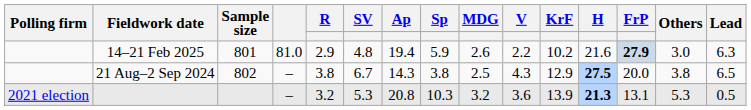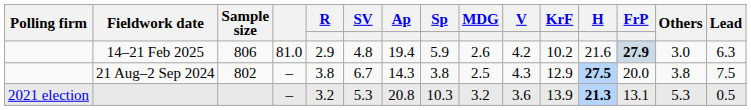(245, 52) 801 -> (245, 52) 806
(521, 52) 2.2 -> (521, 52) 4.2
(726, 73) 6.5 -> (726, 73) 7.5
